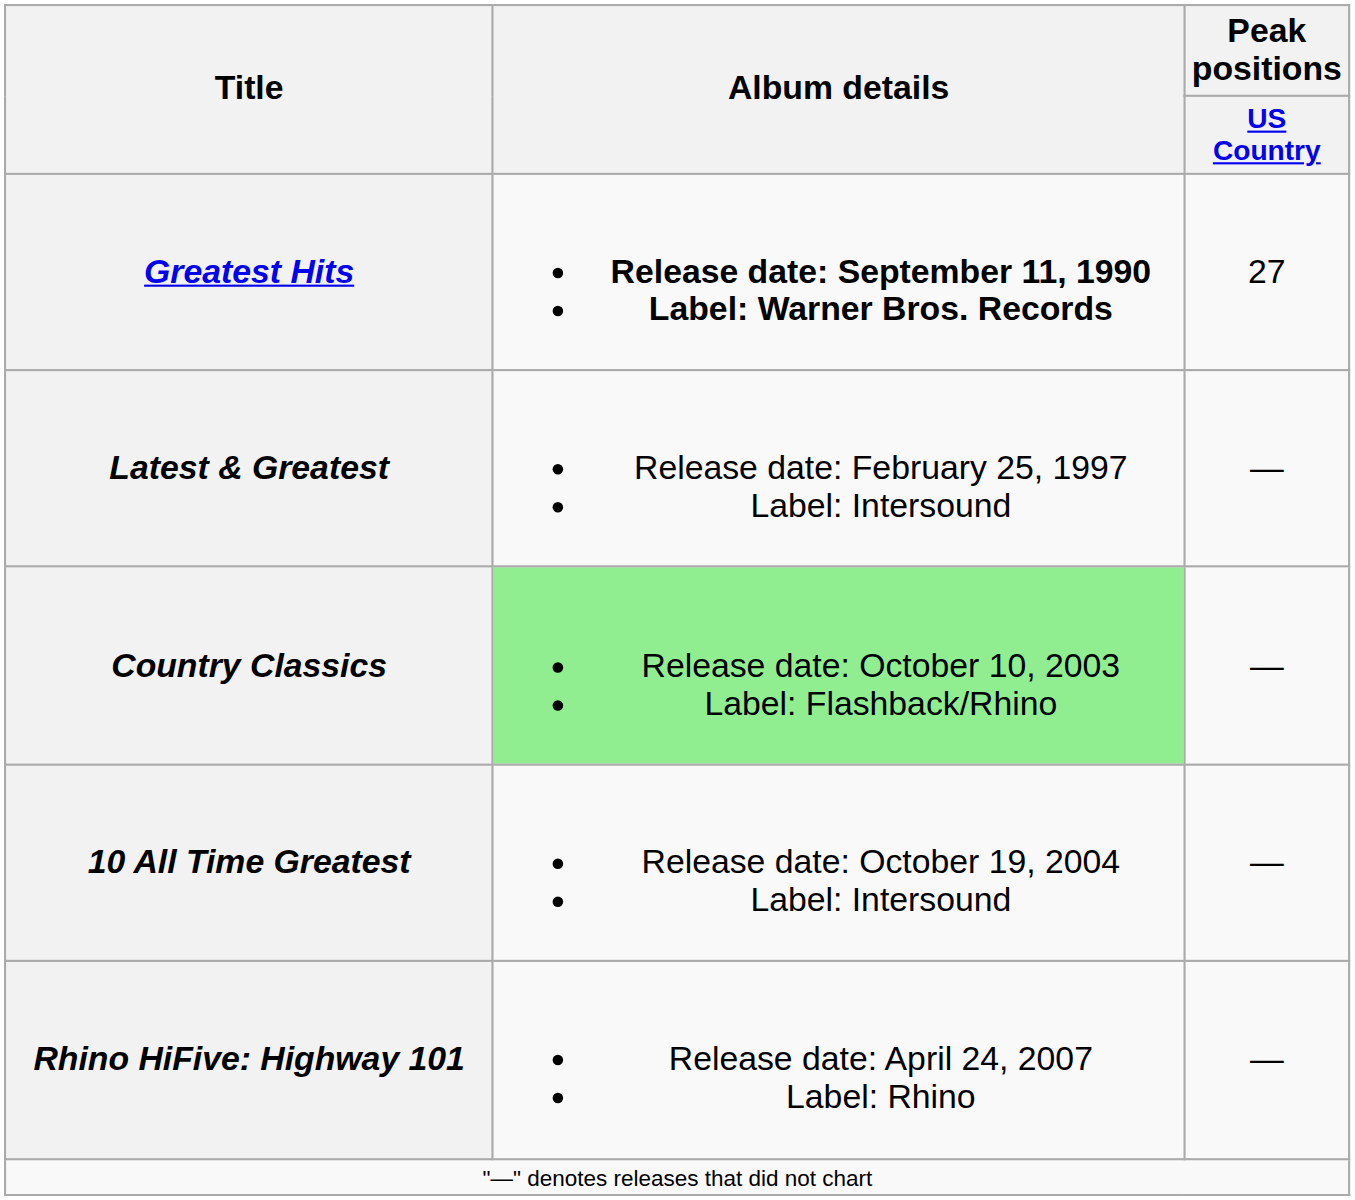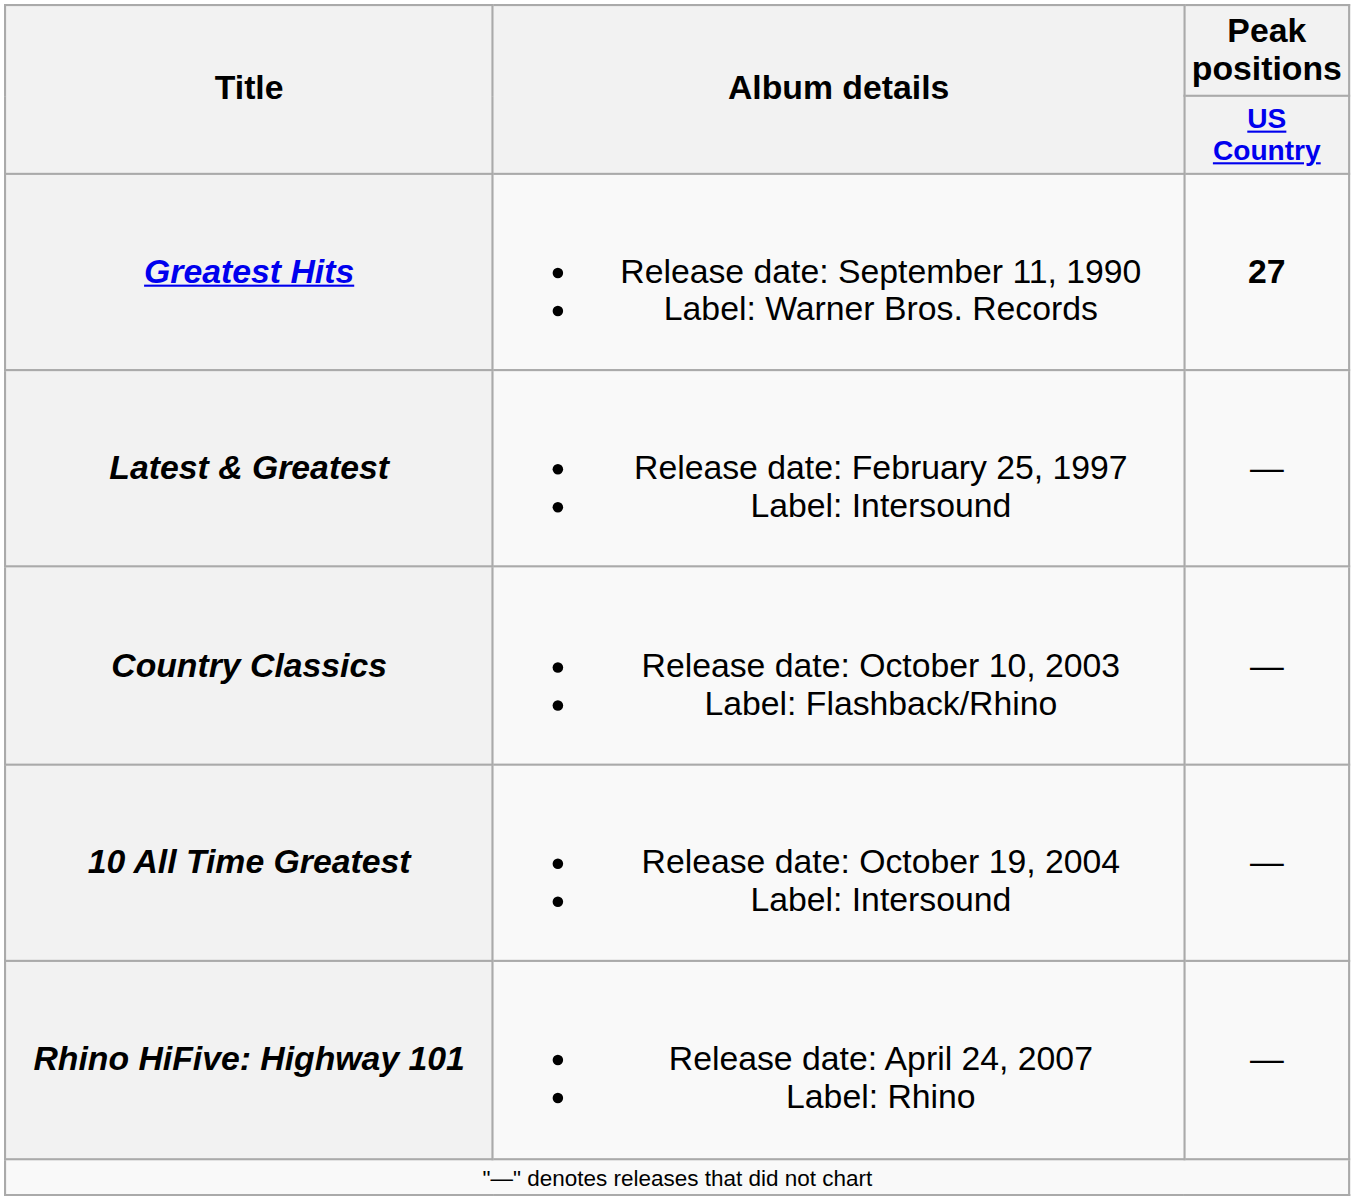(839, 291) bold -> (839, 291) normal
(1267, 271) normal -> (1267, 271) bold
(839, 685) lightgreen background -> (839, 685) no background
